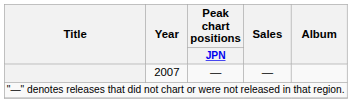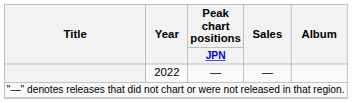(167, 73) 2007 -> (167, 73) 2022
